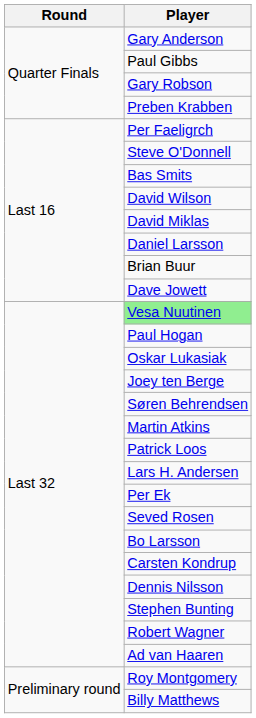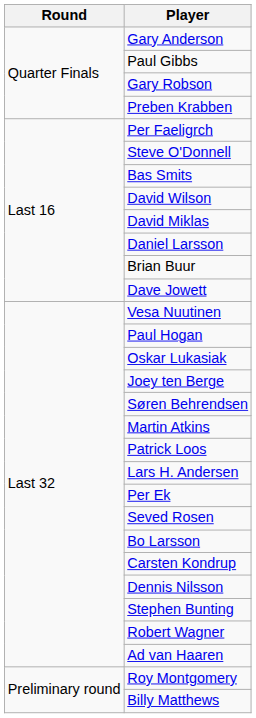(174, 312) lightgreen background -> (174, 312) no background
